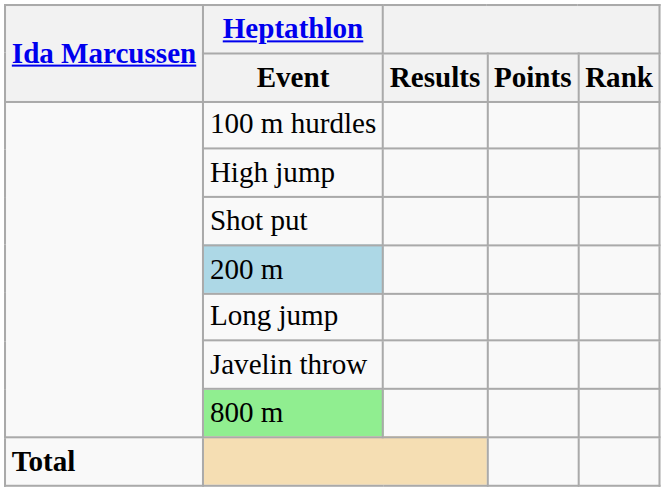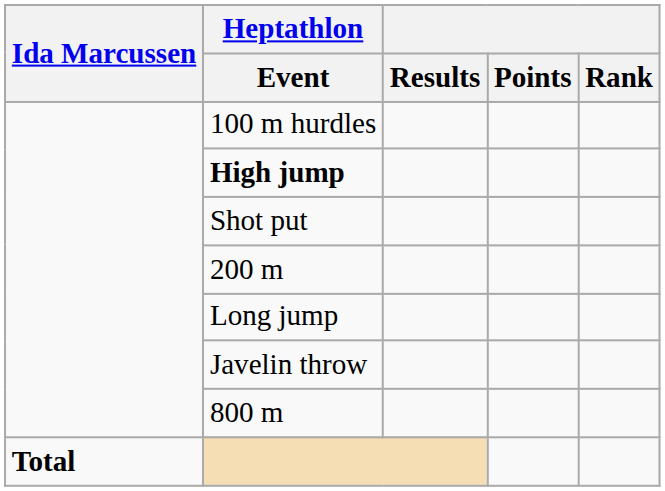(272, 172) normal -> (277, 172) bold
(247, 268) lightblue background -> (247, 268) no background
(247, 412) lightgreen background -> (247, 412) no background
